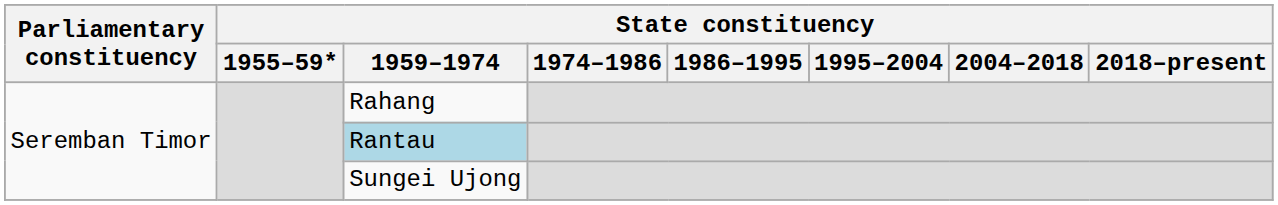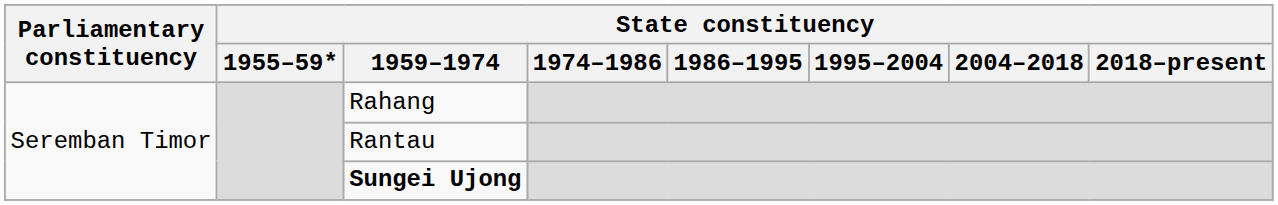(392, 141) lightblue background -> (392, 141) no background
(435, 180) normal -> (435, 180) bold
